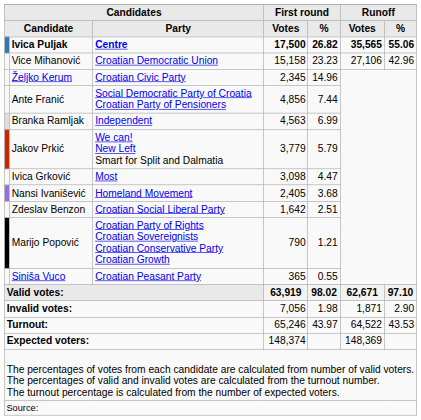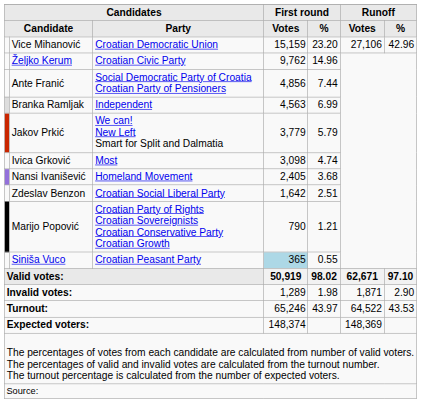- row: (40, 45)
(290, 61) 15,158 -> (290, 45) 15,159
(325, 61) 23.23 -> (325, 45) 23.20
(293, 77) 2,345 -> (293, 61) 9,762
(328, 177) 4.47 -> (328, 160) 4.74
(297, 276) no background -> (297, 260) lightblue background
(286, 292) 63,919 -> (286, 276) 50,919
(293, 309) 7,056 -> (293, 292) 1,289
